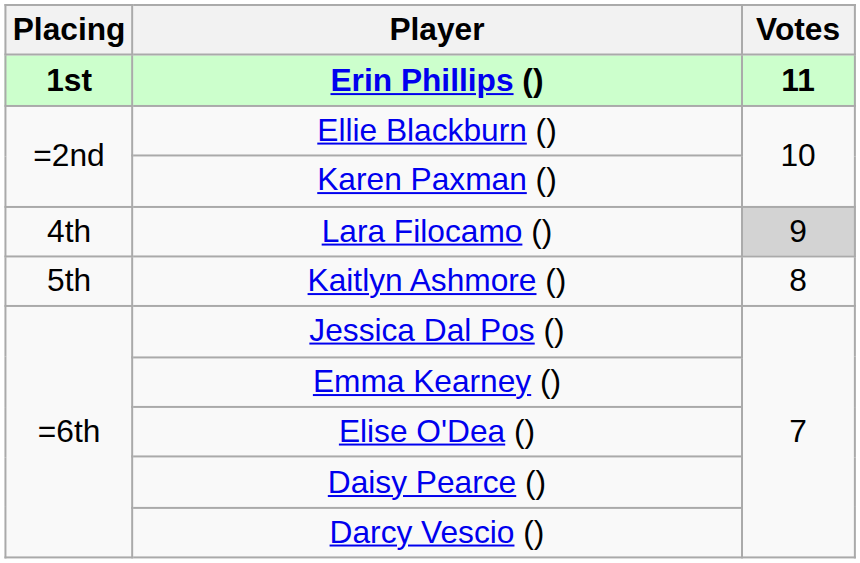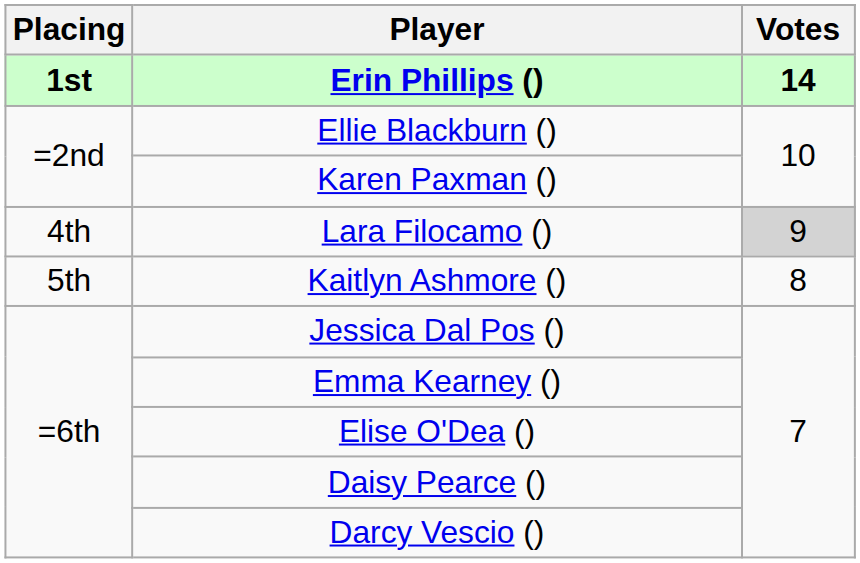(798, 79) 11 -> (798, 79) 14
